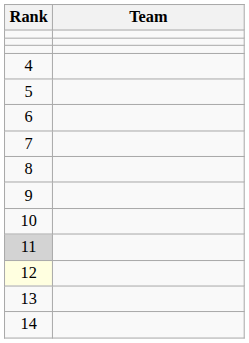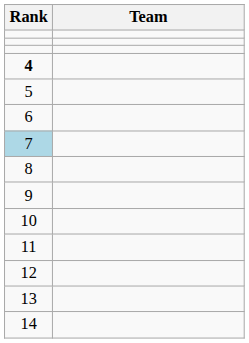(29, 65) normal -> (29, 65) bold
(29, 143) no background -> (29, 143) lightblue background
(29, 247) lightgrey background -> (29, 247) no background
(29, 272) lightyellow background -> (29, 272) no background
